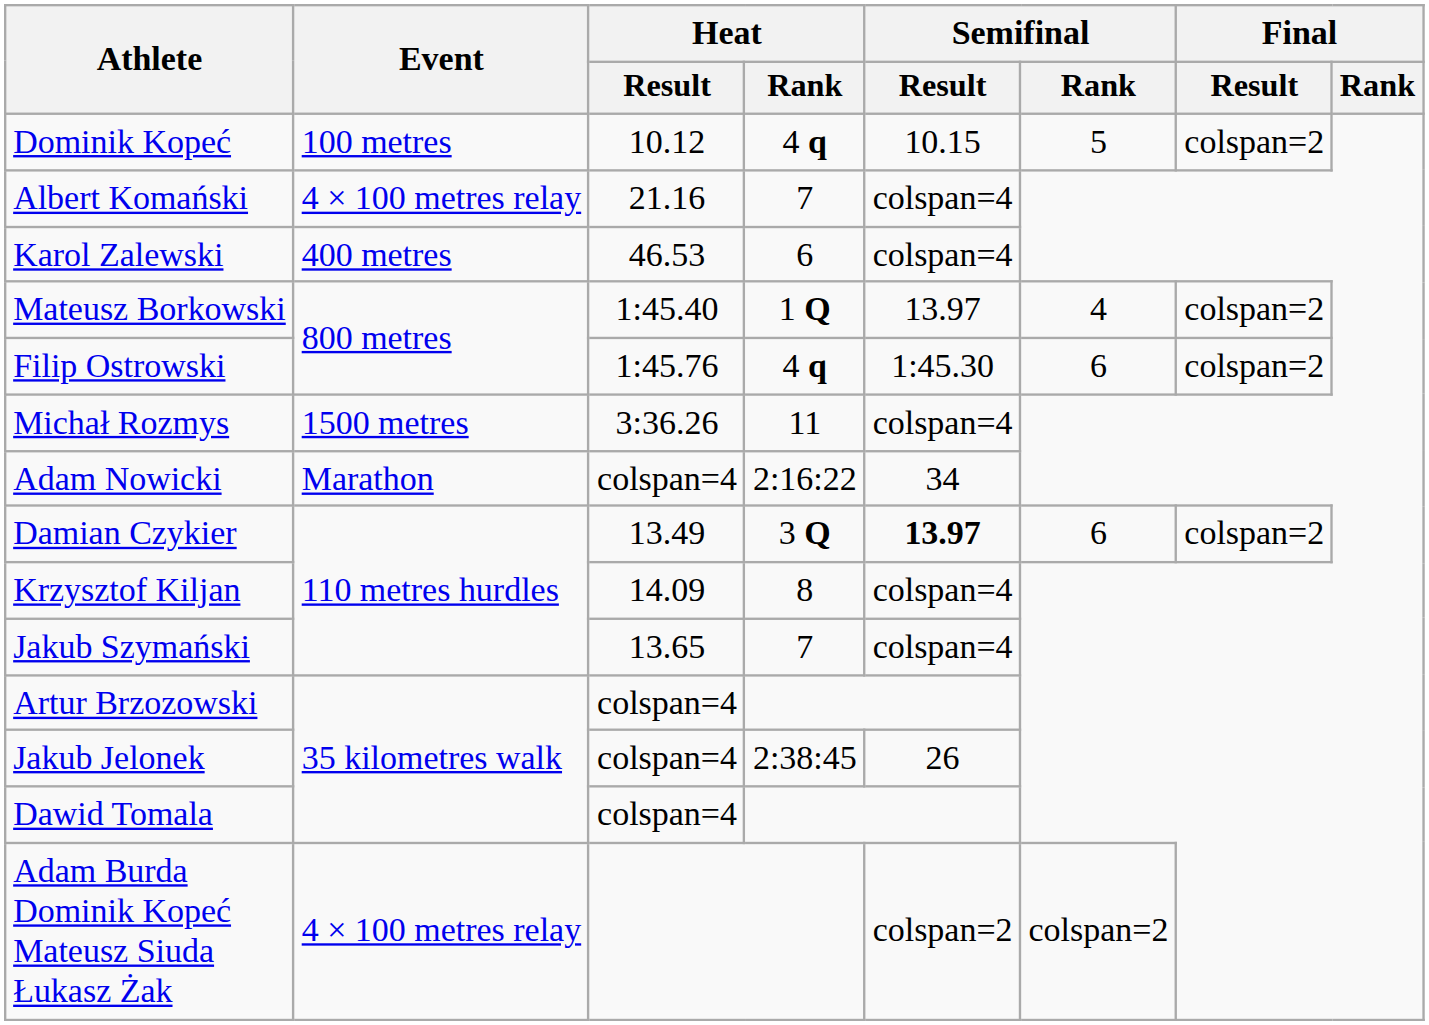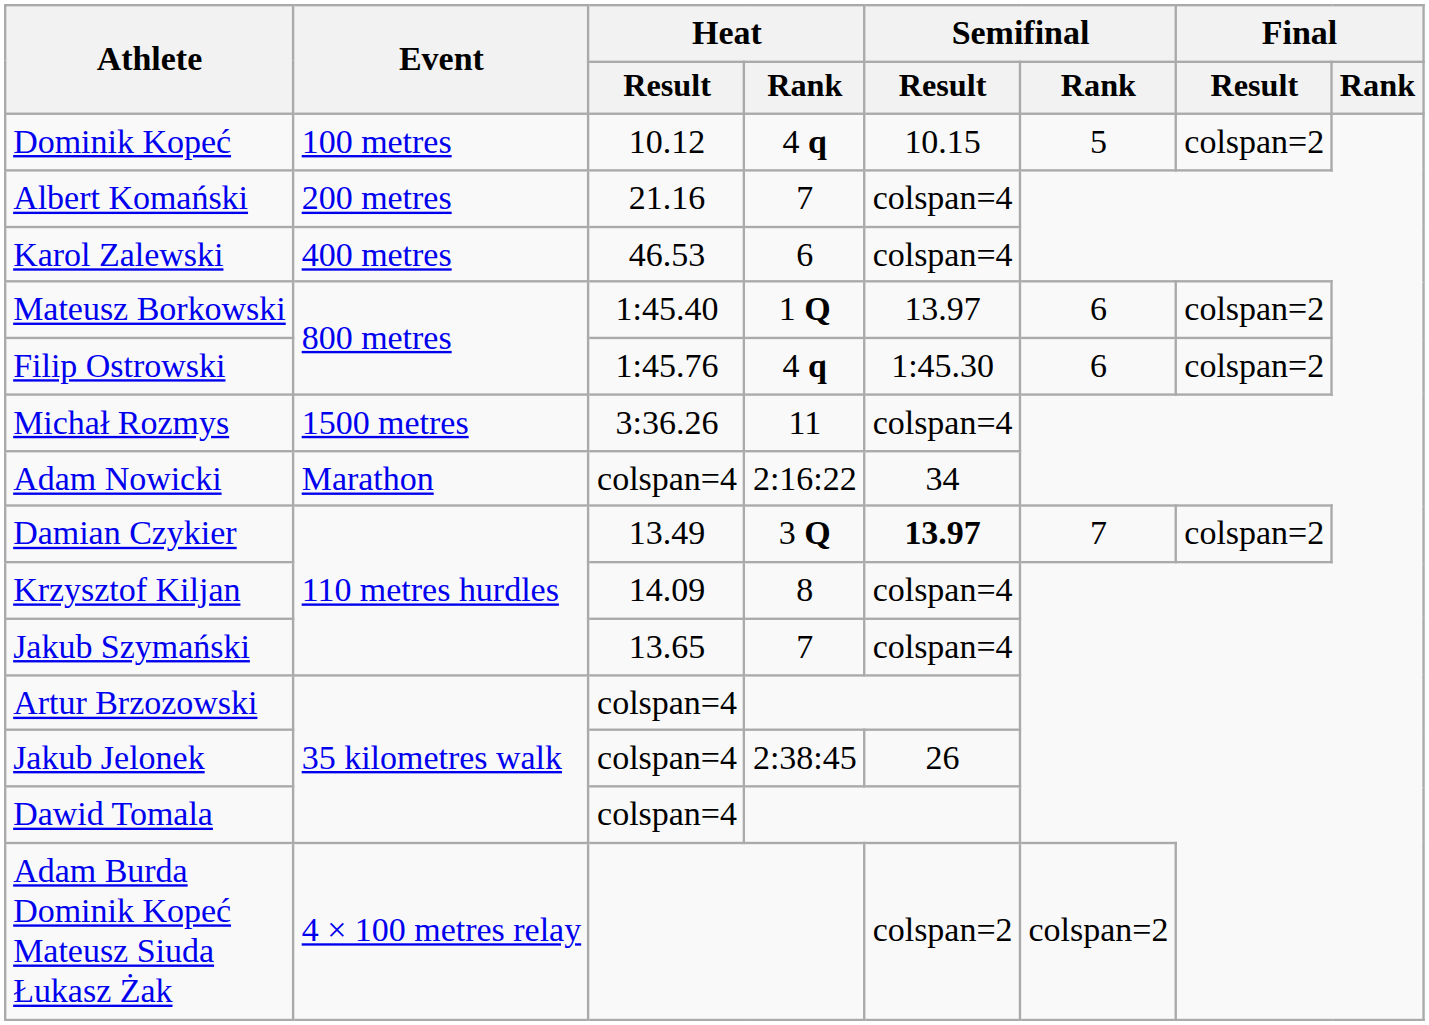(441, 198) 4 × 100 metres relay -> (377, 198) 200 metres
(1098, 310) 4 -> (1098, 310) 6
(1098, 534) 6 -> (1098, 534) 7
